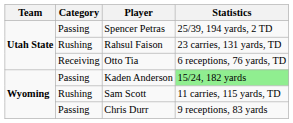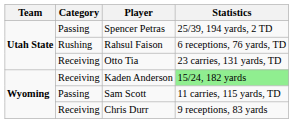(230, 45) 23 carries, 131 yards, TD -> (232, 45) 6 receptions, 76 yards, TD
(232, 61) 6 receptions, 76 yards, TD -> (230, 61) 23 carries, 131 yards, TD
(74, 77) Passing -> (79, 77) Receiving
(75, 94) Rushing -> (74, 94) Passing
(74, 110) Passing -> (79, 110) Receiving
